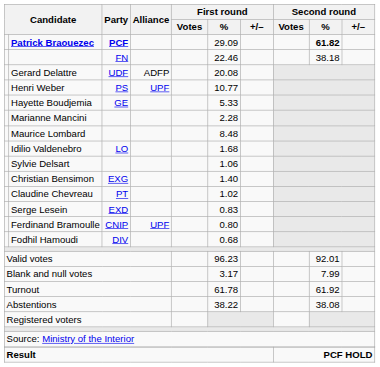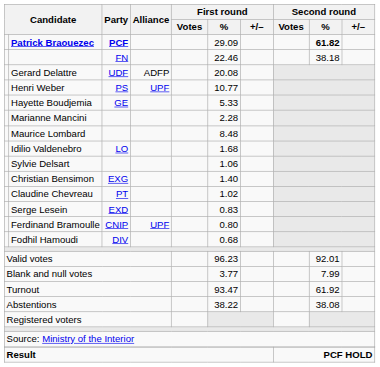(229, 274) 3.17 -> (229, 274) 3.77
(226, 289) 61.78 -> (226, 289) 93.47
